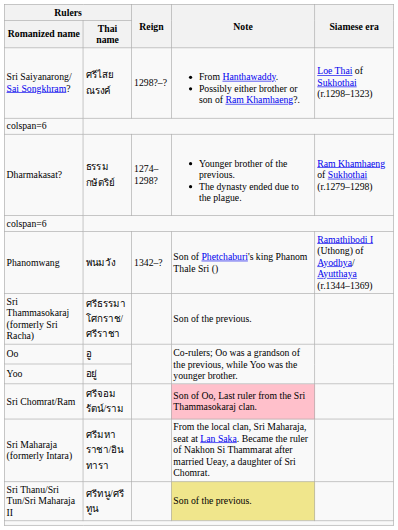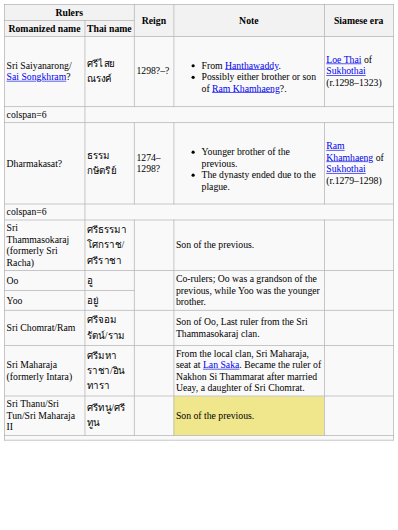- row: (33, 263)
(239, 402) pink background -> (242, 328) no background
